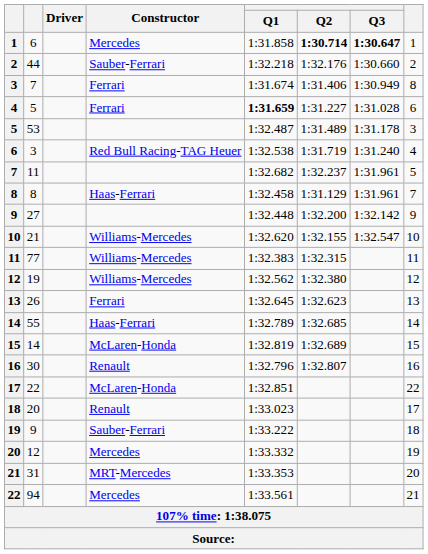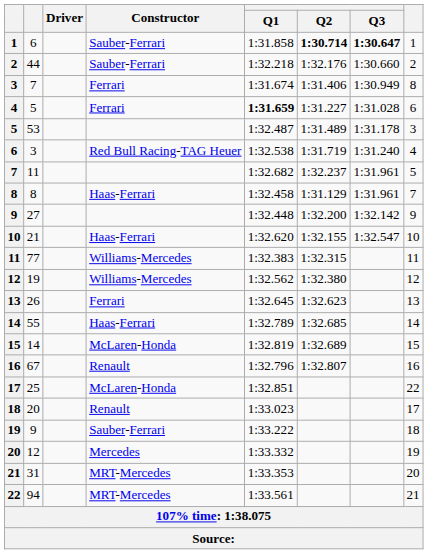(115, 42) Mercedes -> (127, 42) Sauber-Ferrari
(140, 236) Williams-Mercedes -> (122, 236) Haas-Ferrari
(33, 365) 30 -> (33, 365) 67
(33, 387) 22 -> (33, 387) 25
(115, 494) Mercedes -> (130, 494) MRT-Mercedes
